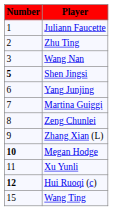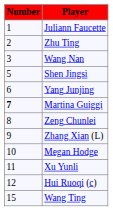(9, 74) bold -> (9, 74) normal
(9, 105) normal -> (9, 105) bold
(11, 151) bold -> (11, 151) normal
(11, 182) bold -> (11, 182) normal
